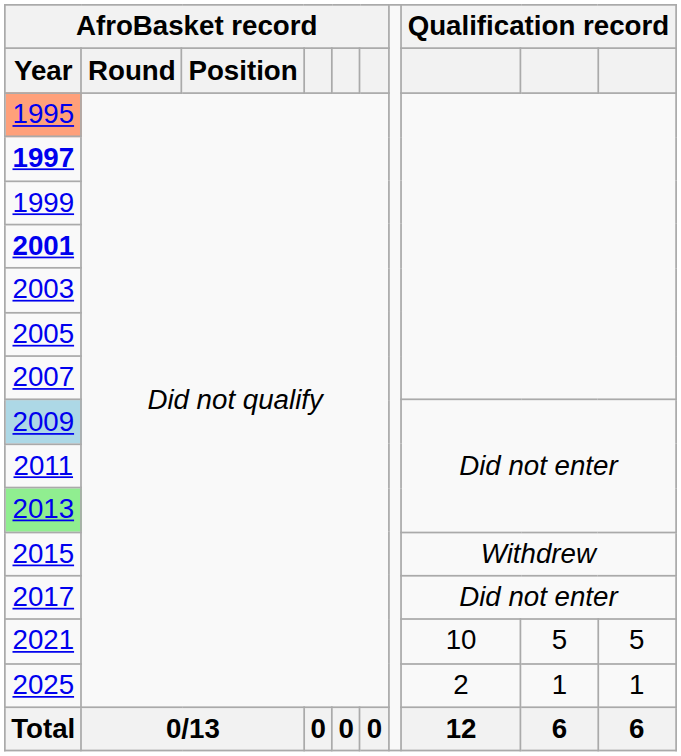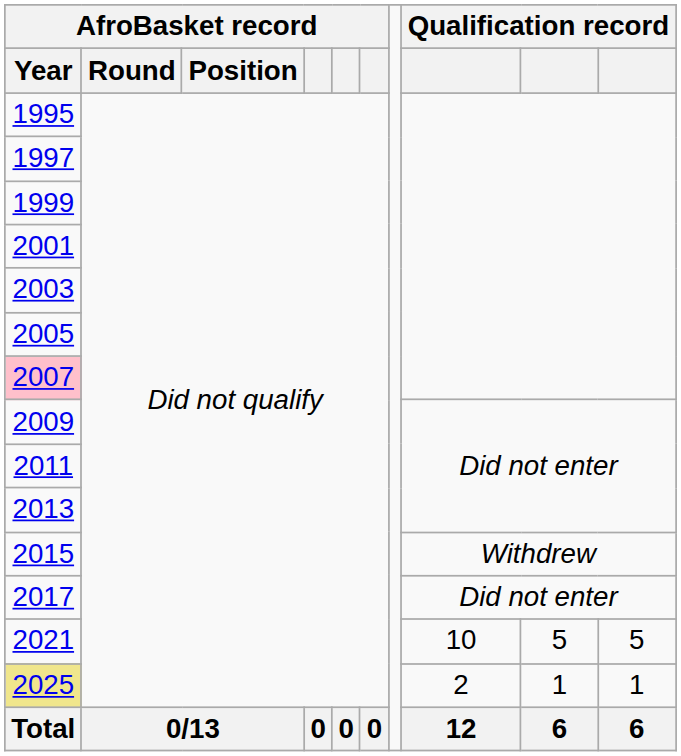(43, 114) lightsalmon background -> (43, 114) no background
(43, 158) bold -> (43, 158) normal
(43, 245) bold -> (43, 245) normal
(43, 377) no background -> (43, 377) pink background
(43, 421) lightblue background -> (43, 421) no background
(43, 509) lightgreen background -> (43, 509) no background
(43, 684) no background -> (43, 684) khaki background
